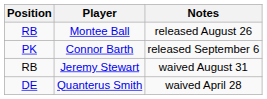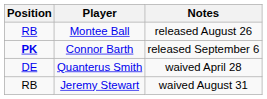(29, 49) normal -> (29, 49) bold
rows swapped: (100, 67) <-> (100, 85)
